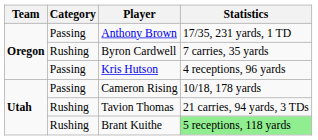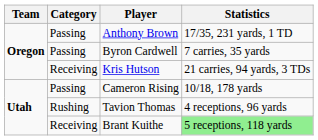(69, 51) Rushing -> (68, 51) Passing
(68, 70) Passing -> (74, 70) Receiving
(234, 70) 4 receptions, 96 yards -> (247, 70) 21 carries, 94 yards, 3 TDs
(246, 107) 21 carries, 94 yards, 3 TDs -> (235, 107) 4 receptions, 96 yards
(69, 125) Rushing -> (74, 125) Receiving
